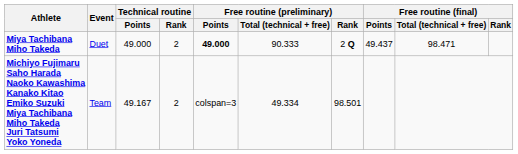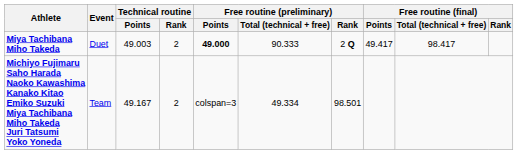(137, 44) 49.000 -> (137, 44) 49.003
(379, 44) 49.437 -> (379, 44) 49.417
(442, 44) 98.471 -> (442, 44) 98.417
